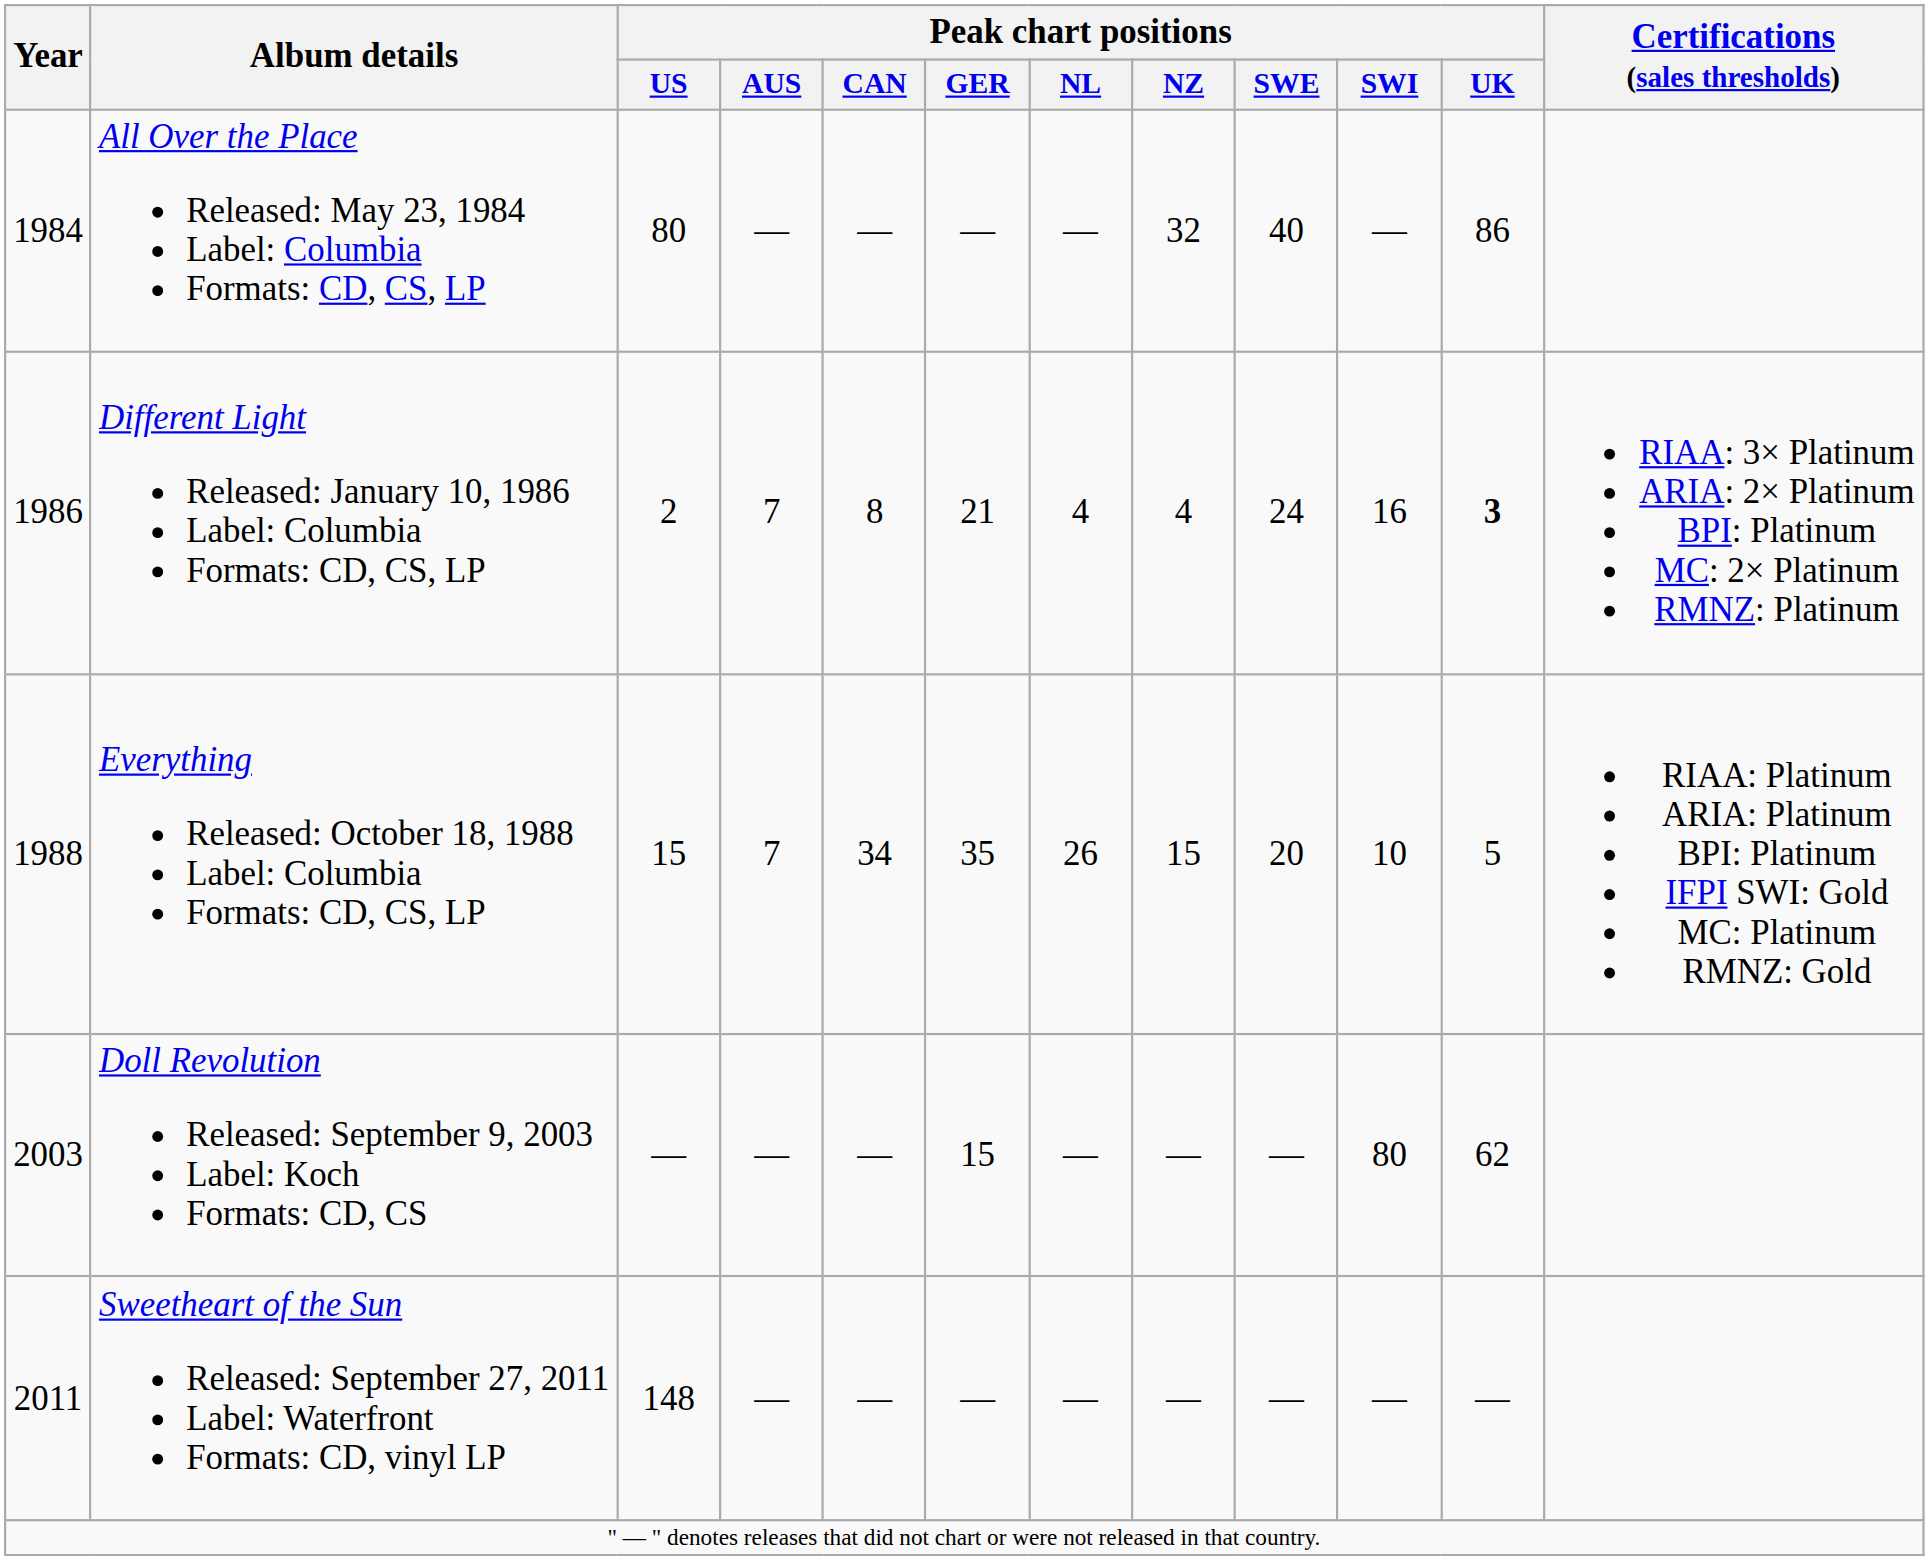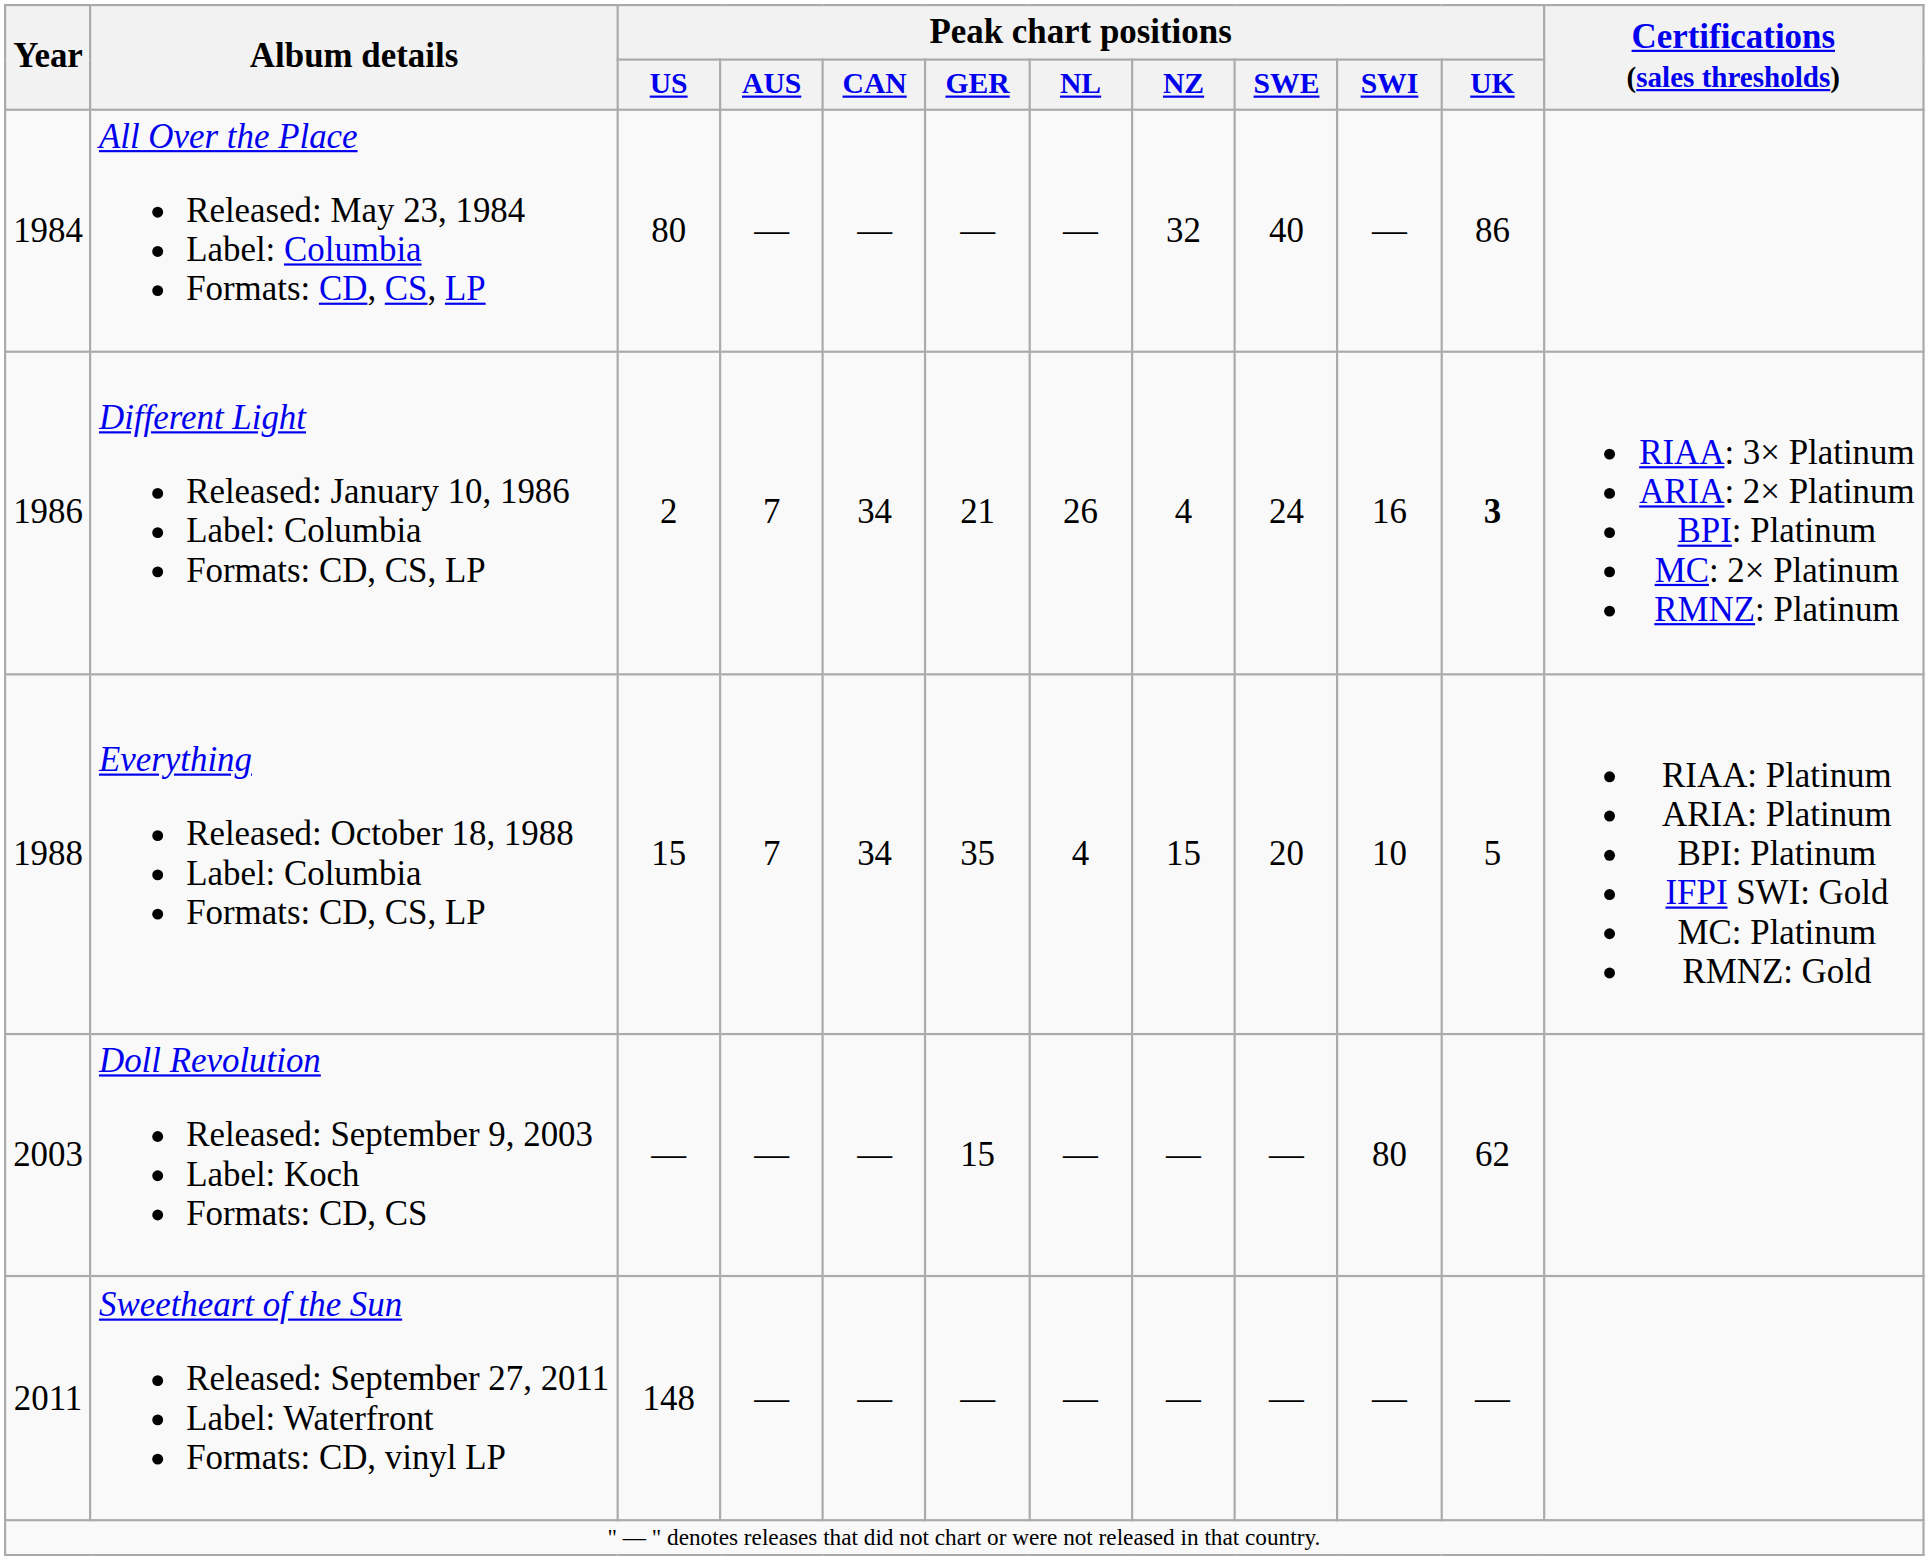(875, 512) 8 -> (875, 512) 34
(1081, 512) 4 -> (1081, 512) 26
(1081, 853) 26 -> (1081, 853) 4
